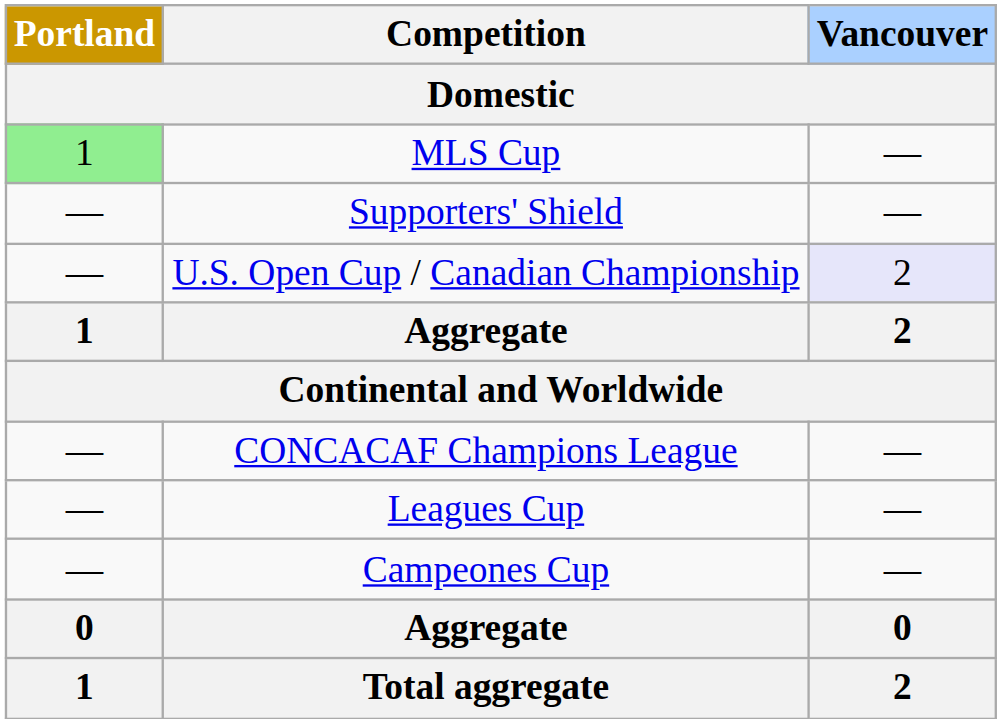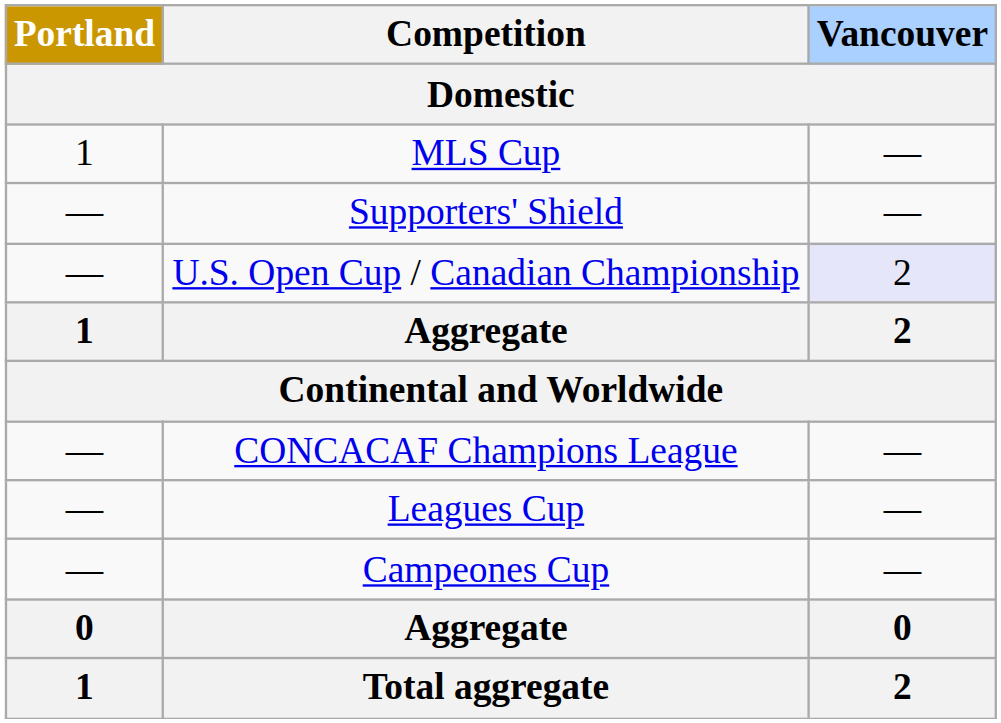(84, 152) lightgreen background -> (84, 152) no background
